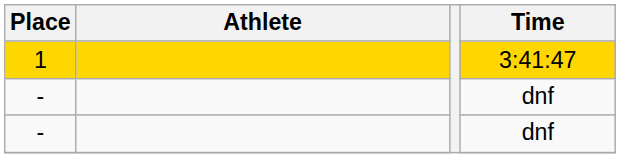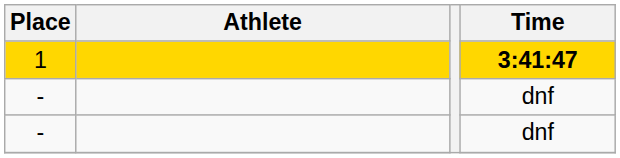(538, 59) normal -> (538, 59) bold
